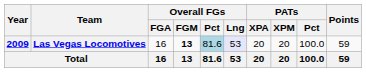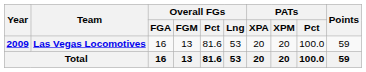(187, 43) bold -> (187, 43) normal
(212, 43) lightblue background -> (212, 43) no background
(235, 43) lavender background -> (235, 43) no background
